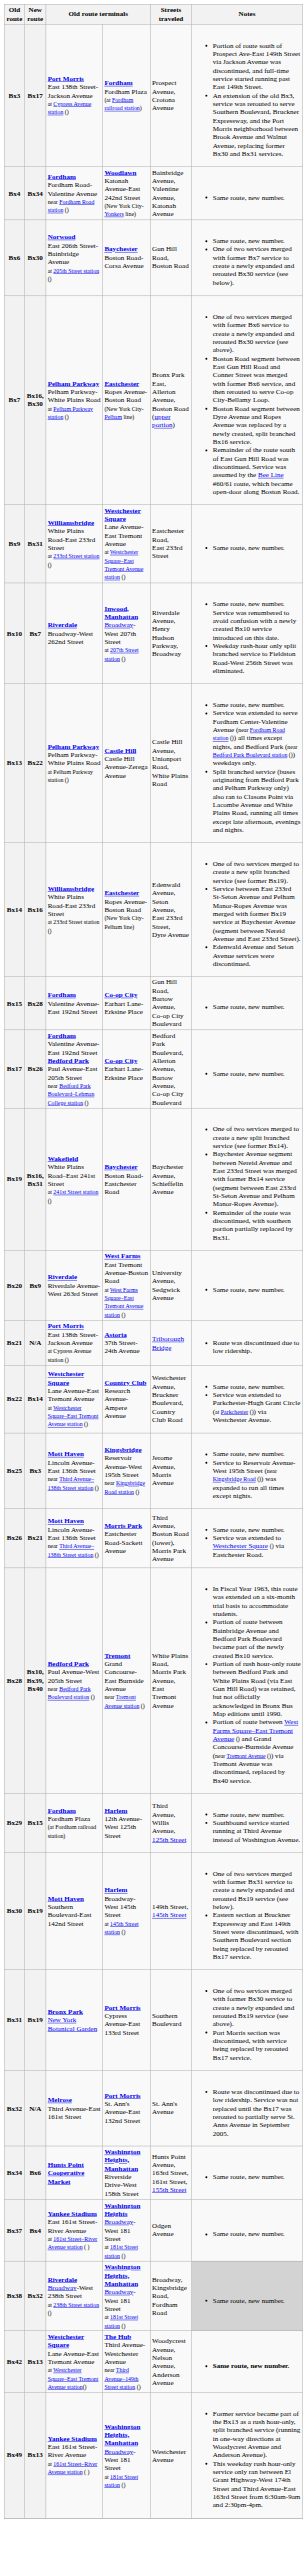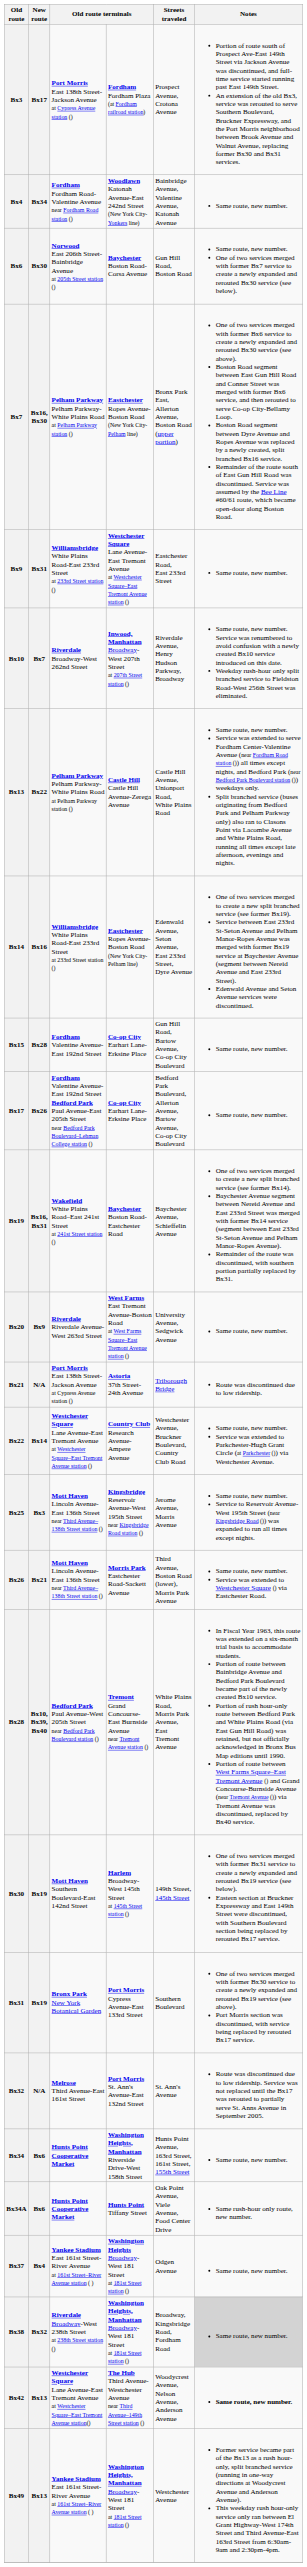- row: (14, 1823)
+ row: (16, 2209)
